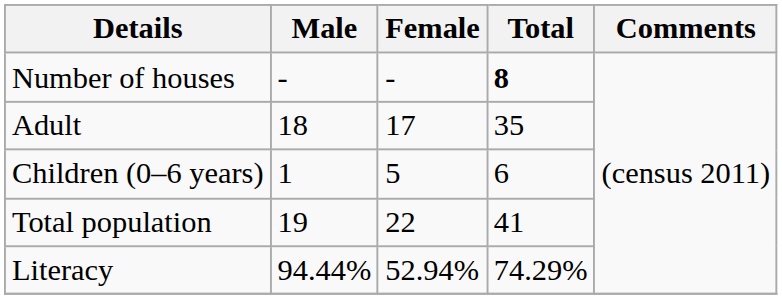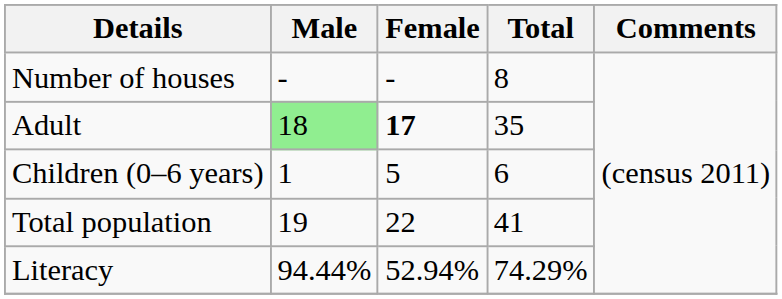(501, 76) bold -> (501, 76) normal
(293, 125) no background -> (293, 125) lightgreen background
(400, 125) normal -> (400, 125) bold
